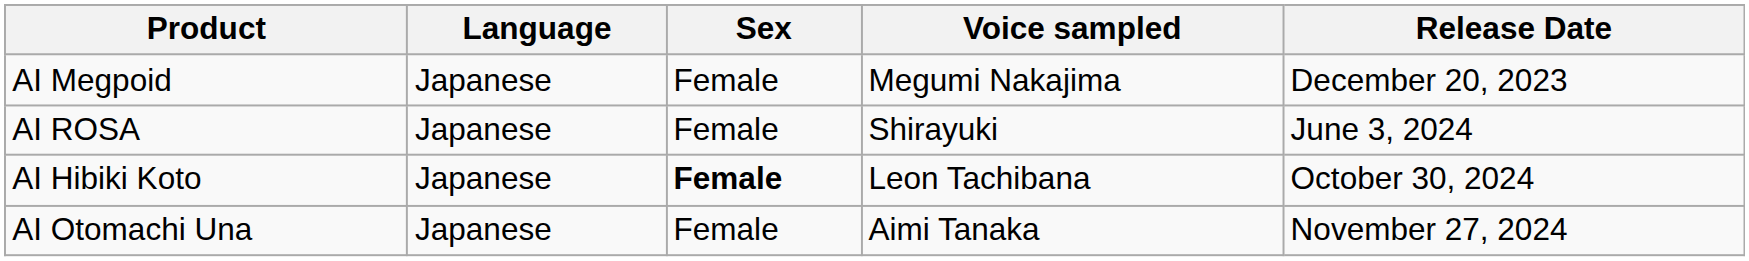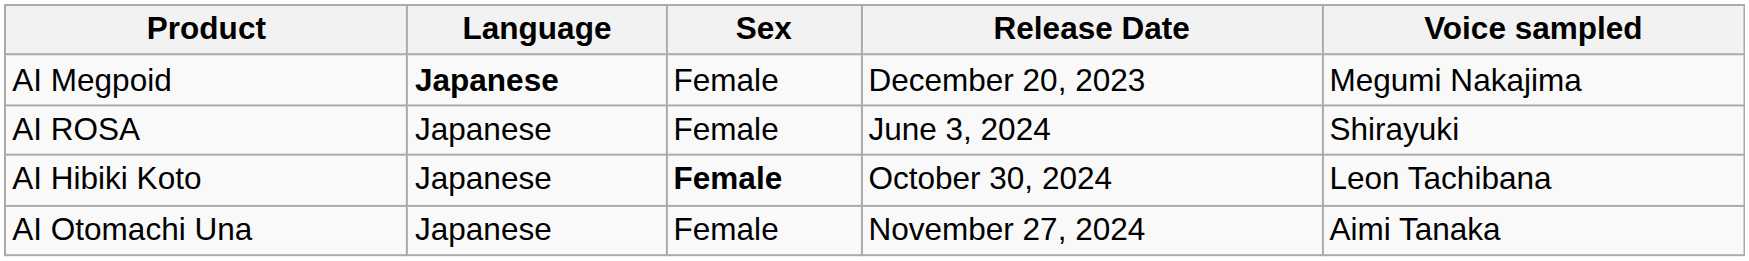columns swapped: (1072, 29) <-> (1514, 29)
(483, 79) normal -> (487, 79) bold
